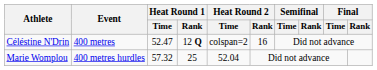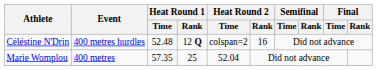(94, 42) 400 metres -> (109, 42) 400 metres hurdles
(162, 42) 52.47 -> (162, 42) 52.48
(109, 58) 400 metres hurdles -> (94, 58) 400 metres
(162, 58) 57.32 -> (162, 58) 57.35
